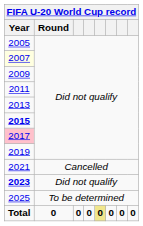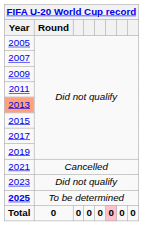(19, 58) lightyellow background -> (19, 58) no background
(19, 105) no background -> (19, 105) lightsalmon background
(19, 120) bold -> (19, 120) normal
(19, 136) pink background -> (19, 136) no background
(19, 182) bold -> (19, 182) normal
(19, 197) normal -> (19, 197) bold
(100, 213) khaki background -> (100, 213) no background
(111, 213) no background -> (111, 213) pink background
